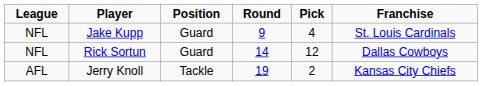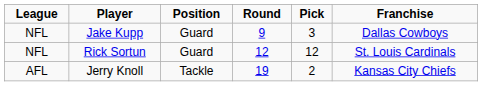(312, 33) 4 -> (312, 33) 3
(405, 33) St. Louis Cardinals -> (405, 33) Dallas Cowboys
(262, 52) 14 -> (262, 52) 12
(405, 52) Dallas Cowboys -> (405, 52) St. Louis Cardinals
